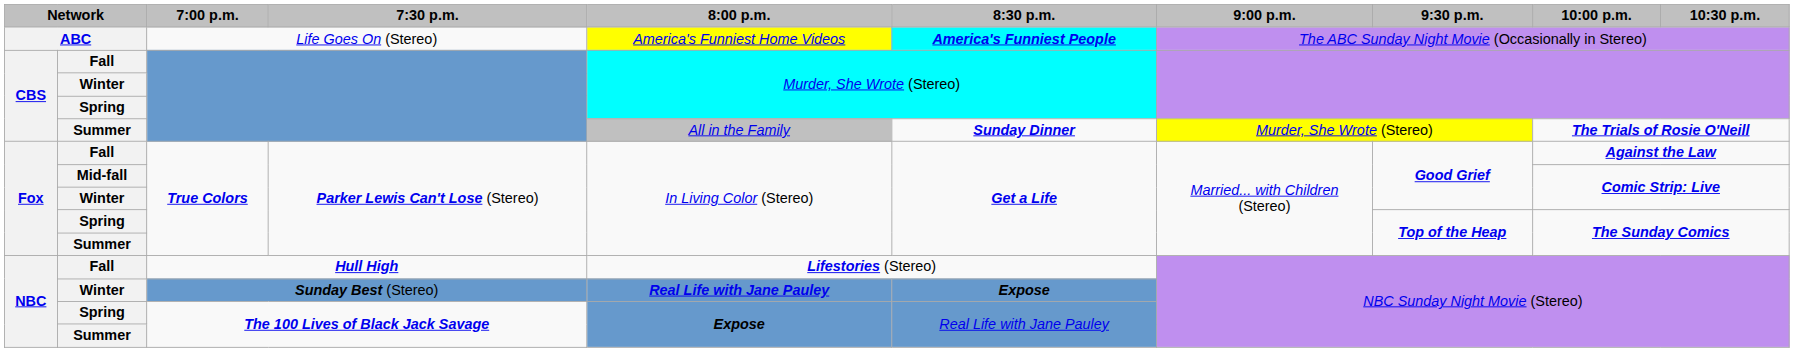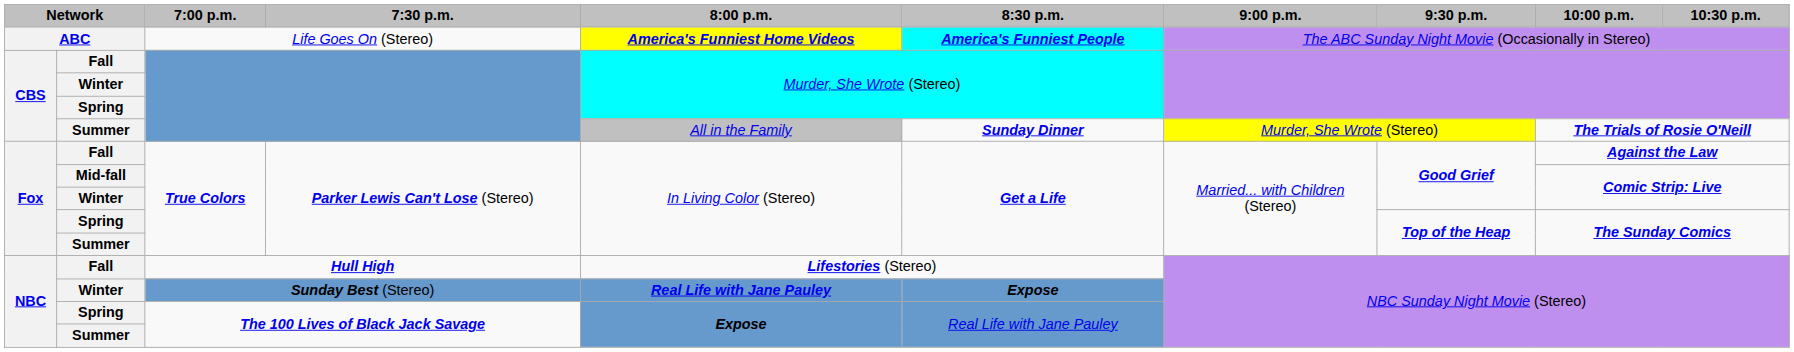(739, 38) normal -> (741, 38) bold
